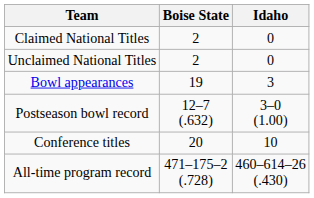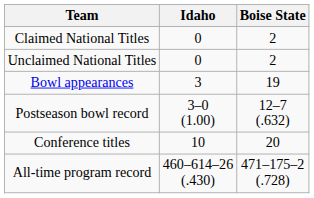columns swapped: (271, 15) <-> (196, 15)
